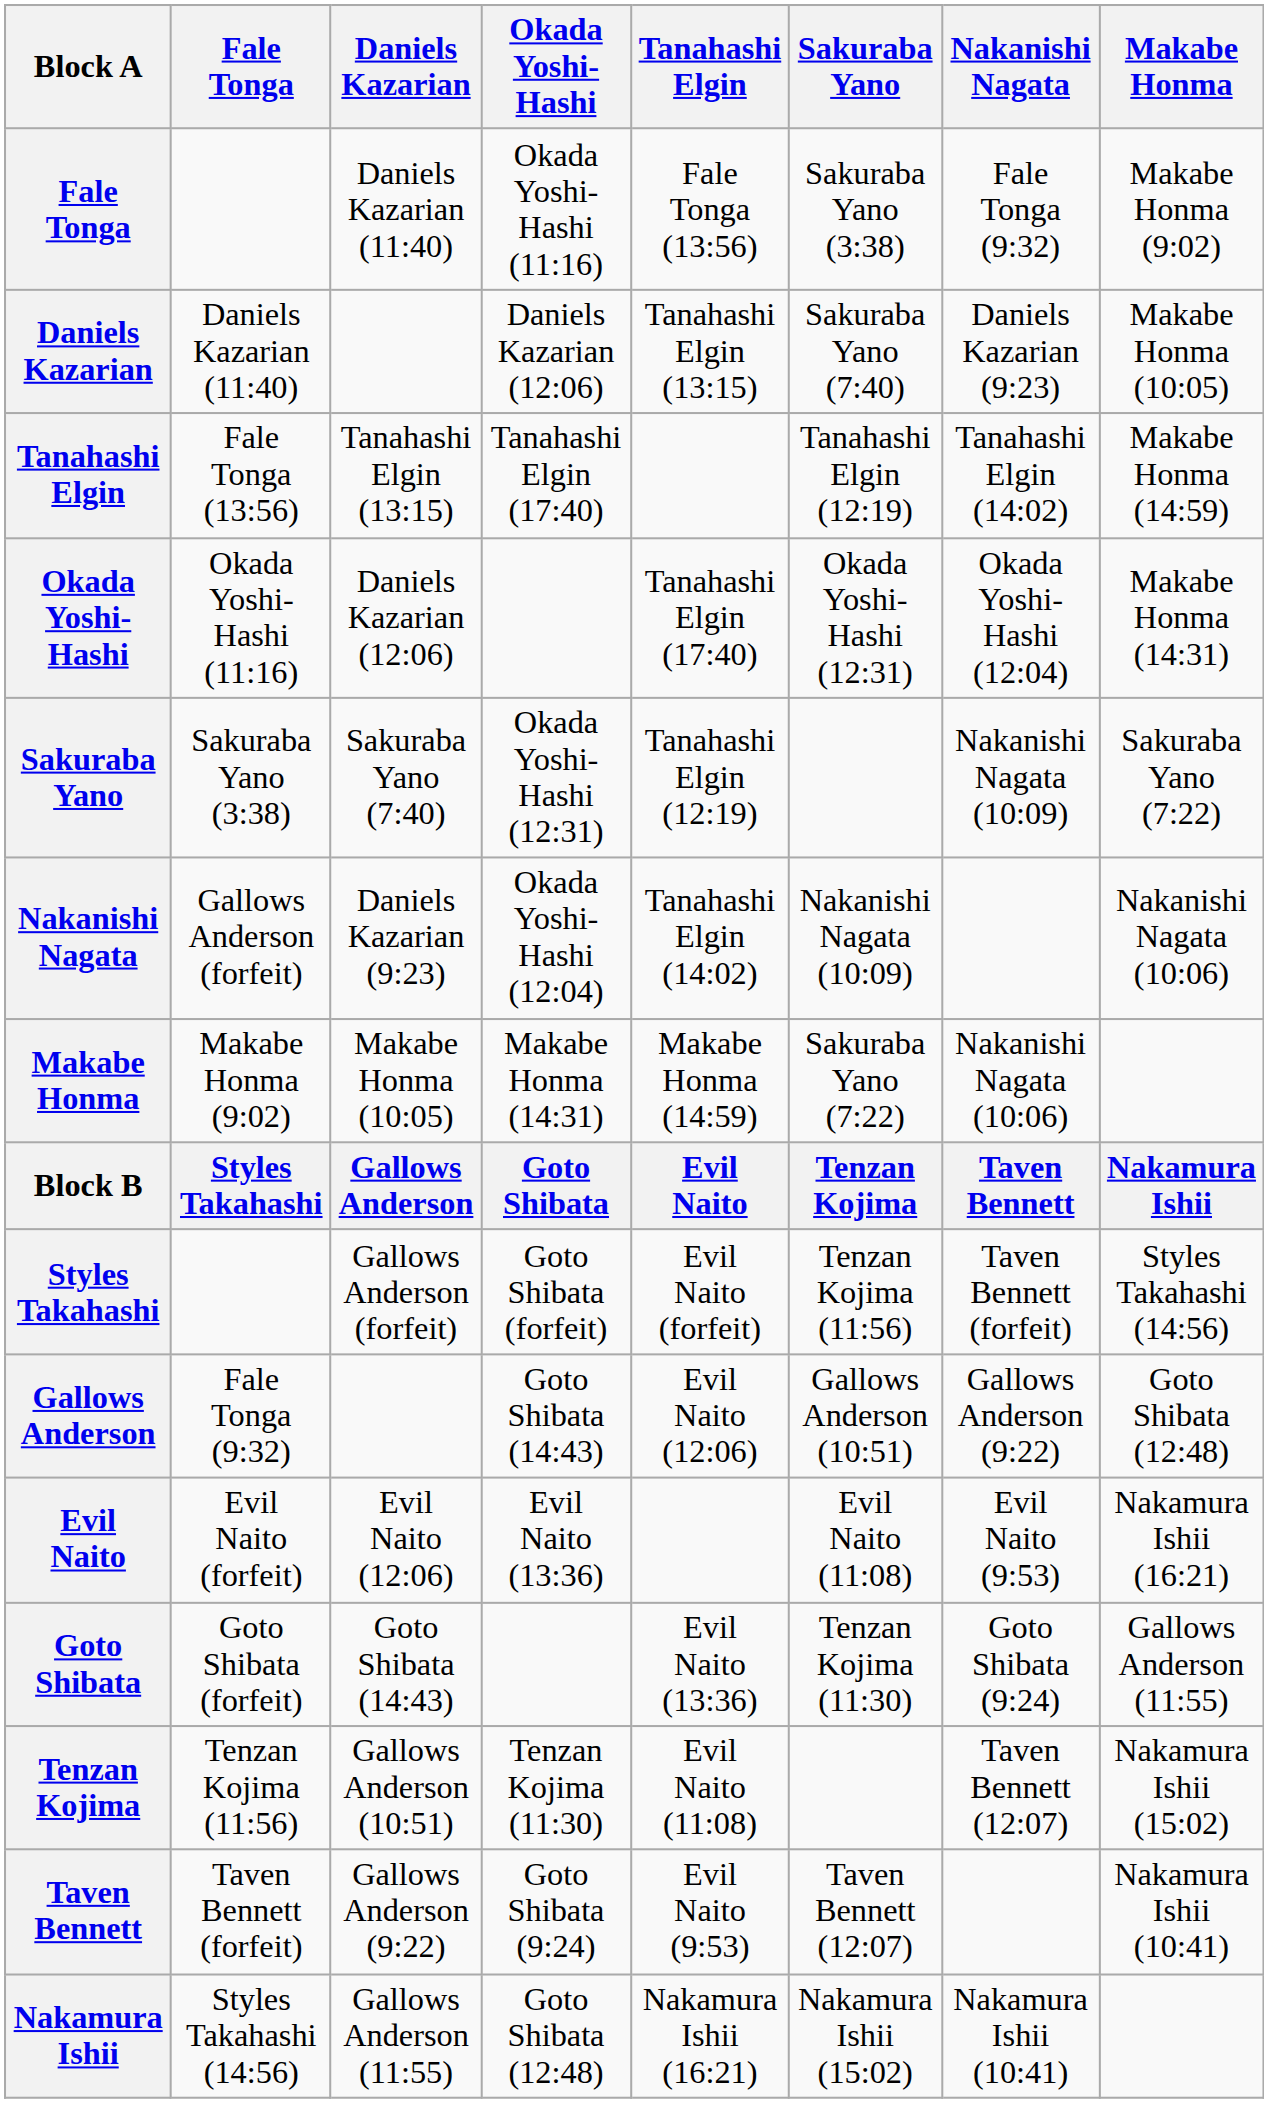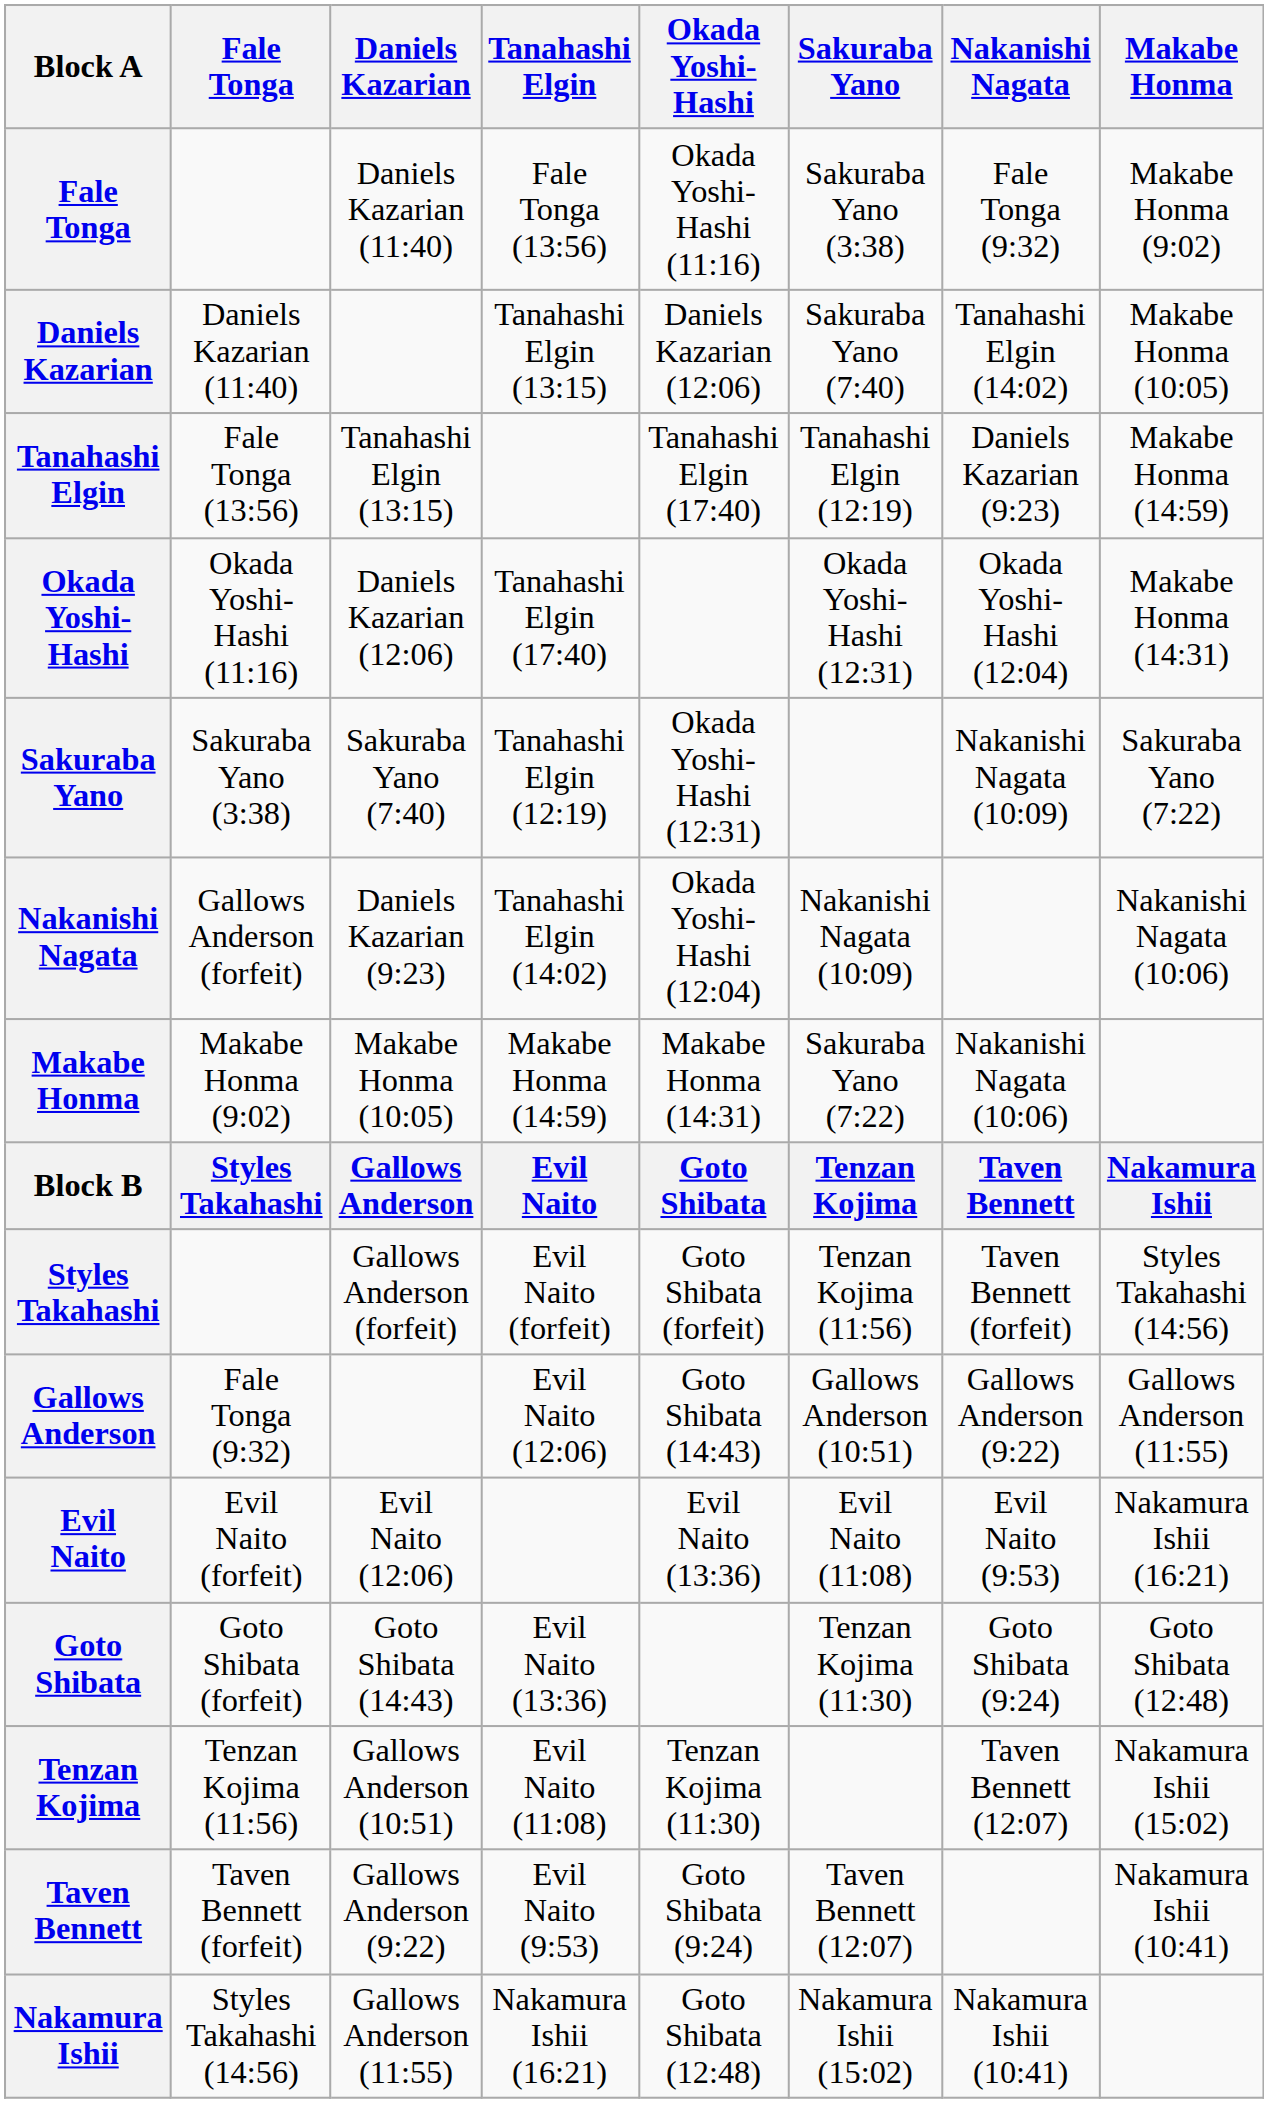columns swapped: (710, 66) <-> (556, 66)
(1021, 350) Daniels Kazarian (9:23) -> (1021, 350) Tanahashi Elgin (14:02)
(1021, 474) Tanahashi Elgin (14:02) -> (1021, 474) Daniels Kazarian (9:23)
(1181, 1415) Goto Shibata (12:48) -> (1181, 1415) Gallows Anderson (11:55)
(1181, 1663) Gallows Anderson (11:55) -> (1181, 1663) Goto Shibata (12:48)
